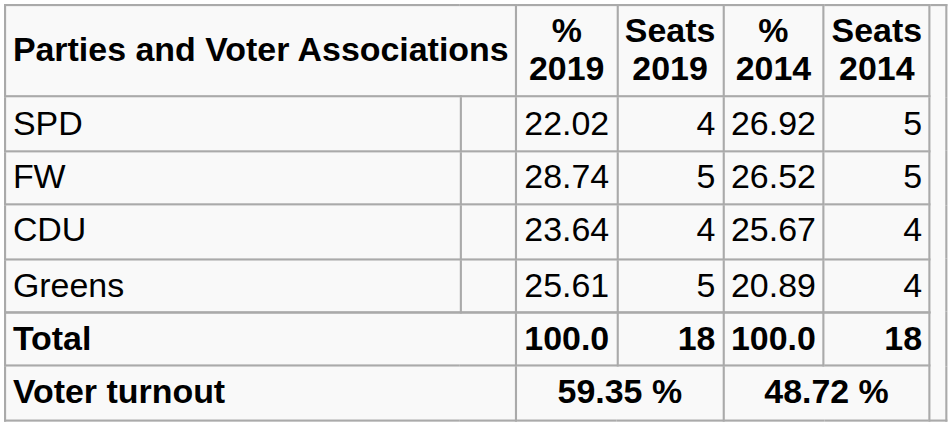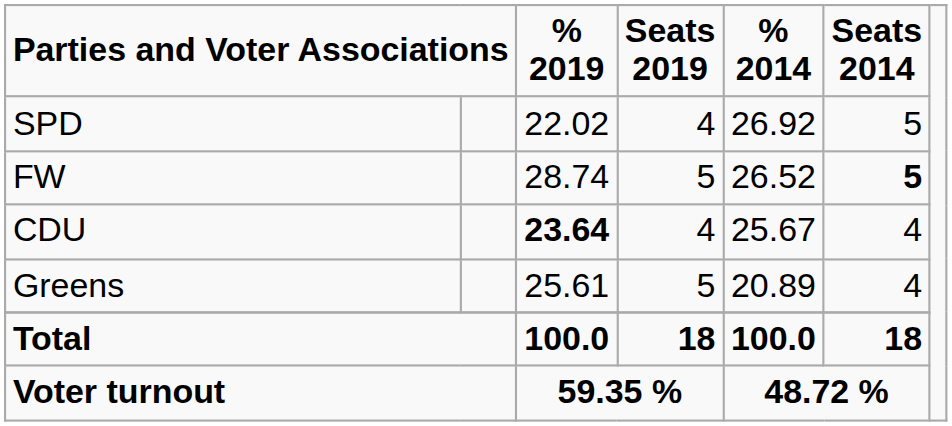(913, 177) normal -> (913, 177) bold
(567, 230) normal -> (567, 230) bold
